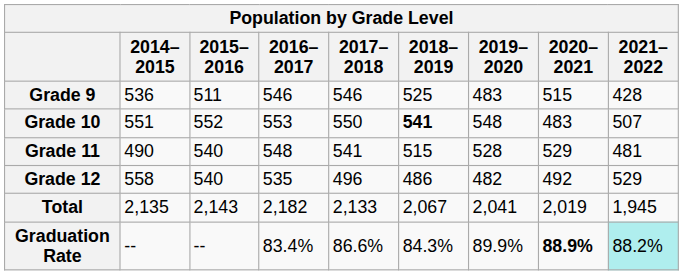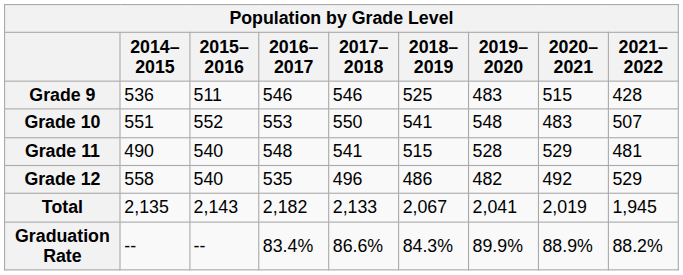(417, 123) bold -> (417, 123) normal
(568, 245) bold -> (568, 245) normal
(638, 245) paleturquoise background -> (638, 245) no background
